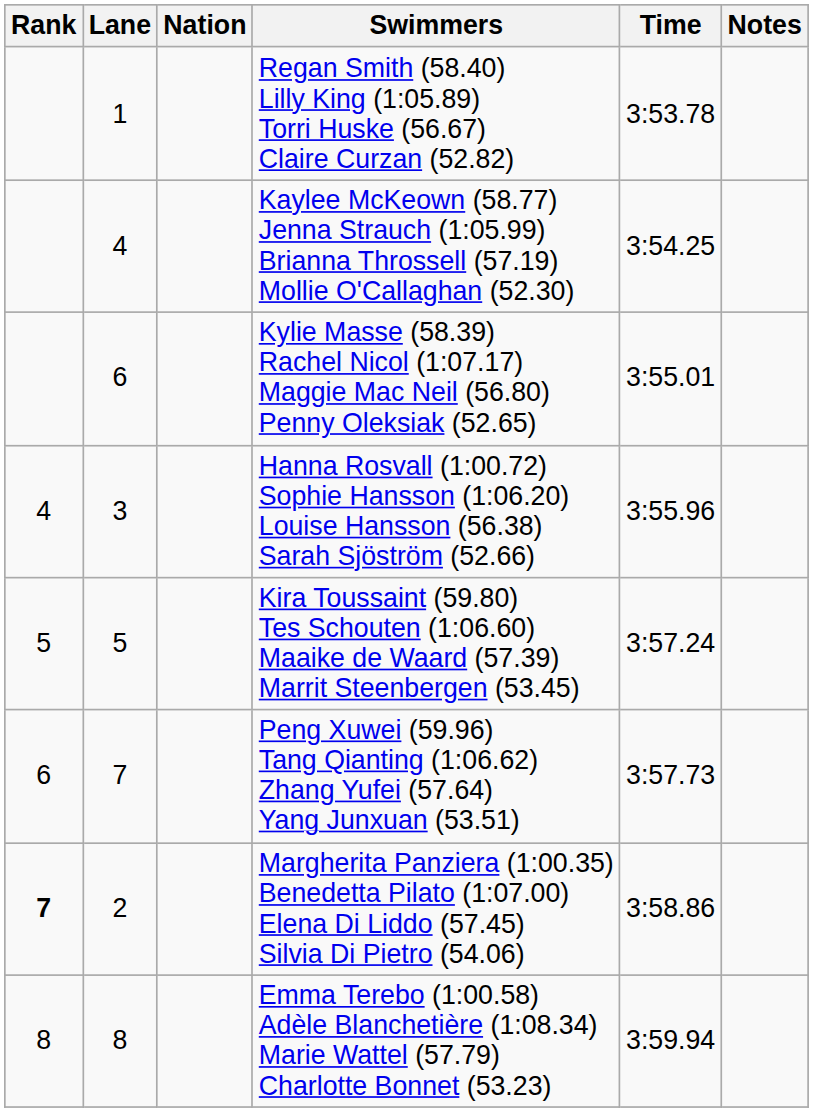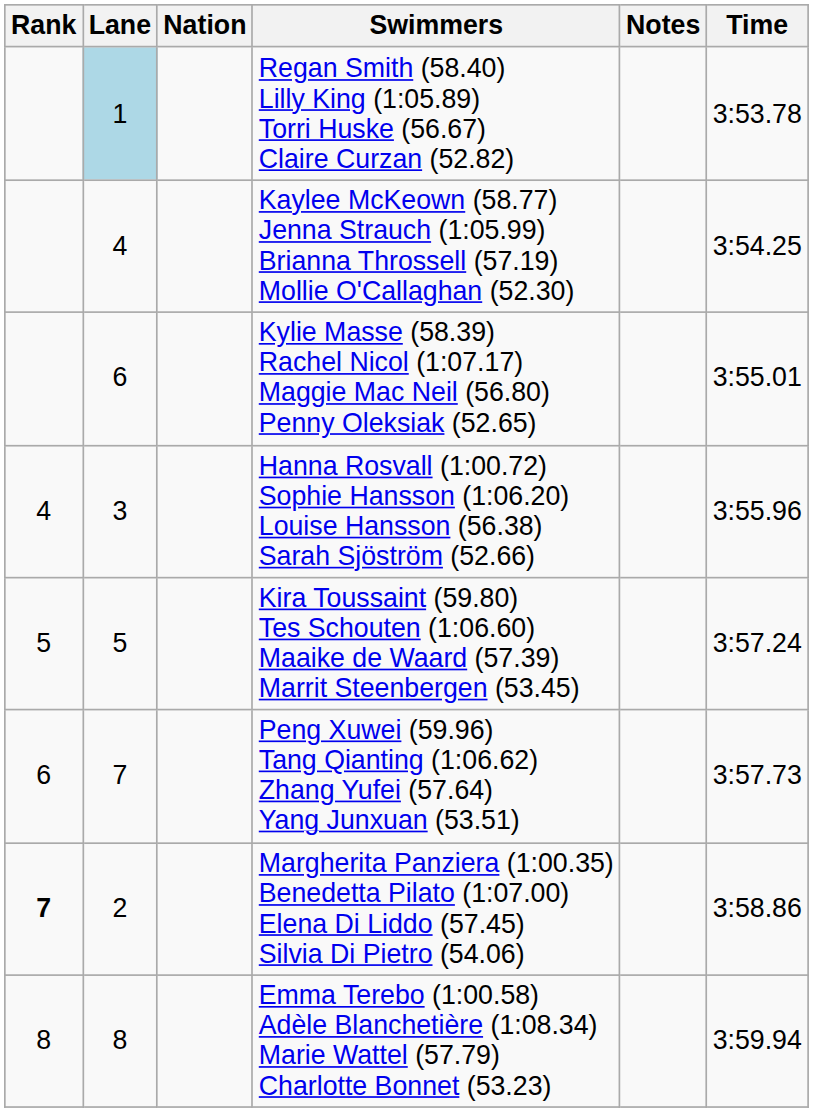columns swapped: (671, 25) <-> (765, 25)
(120, 113) no background -> (120, 113) lightblue background
